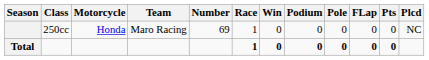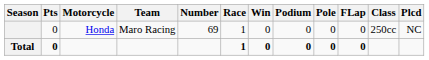columns swapped: (56, 13) <-> (389, 13)
